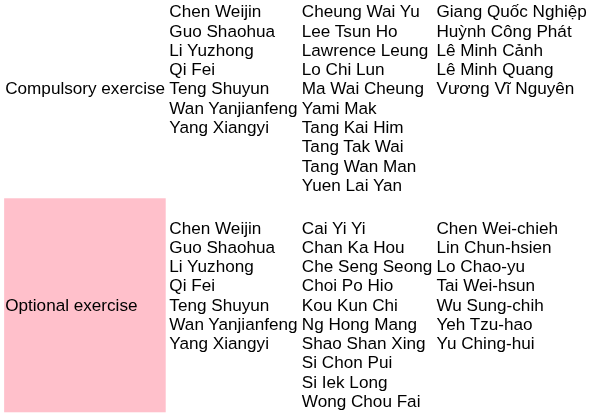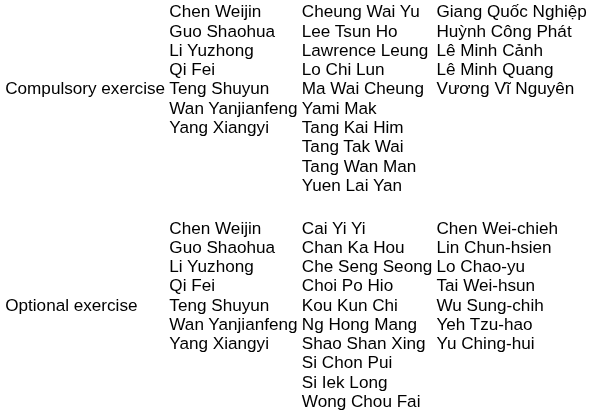(71, 305) pink background -> (71, 305) no background
